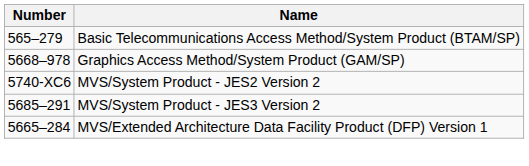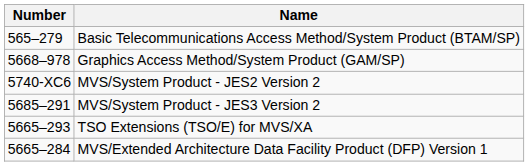+ row: (195, 127)
